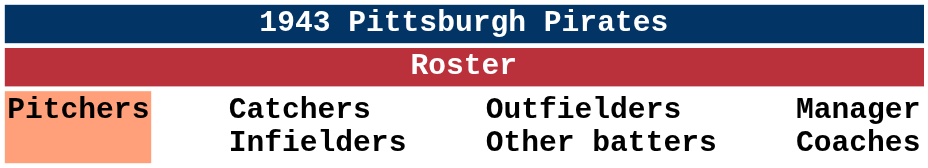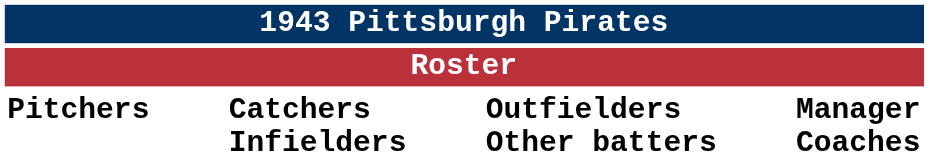(78, 110) lightsalmon background -> (78, 110) no background
